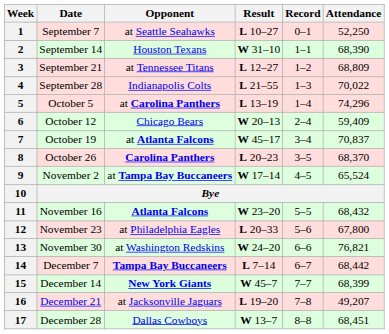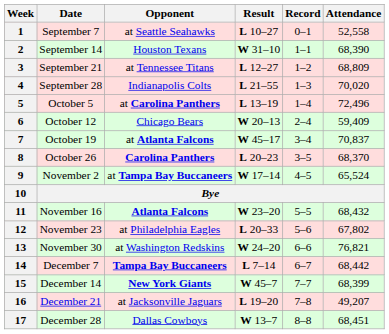(354, 31) 52,250 -> (354, 31) 52,558
(354, 85) 70,022 -> (354, 85) 70,020
(354, 103) 74,296 -> (354, 103) 72,496
(354, 229) 67,800 -> (354, 229) 67,802
